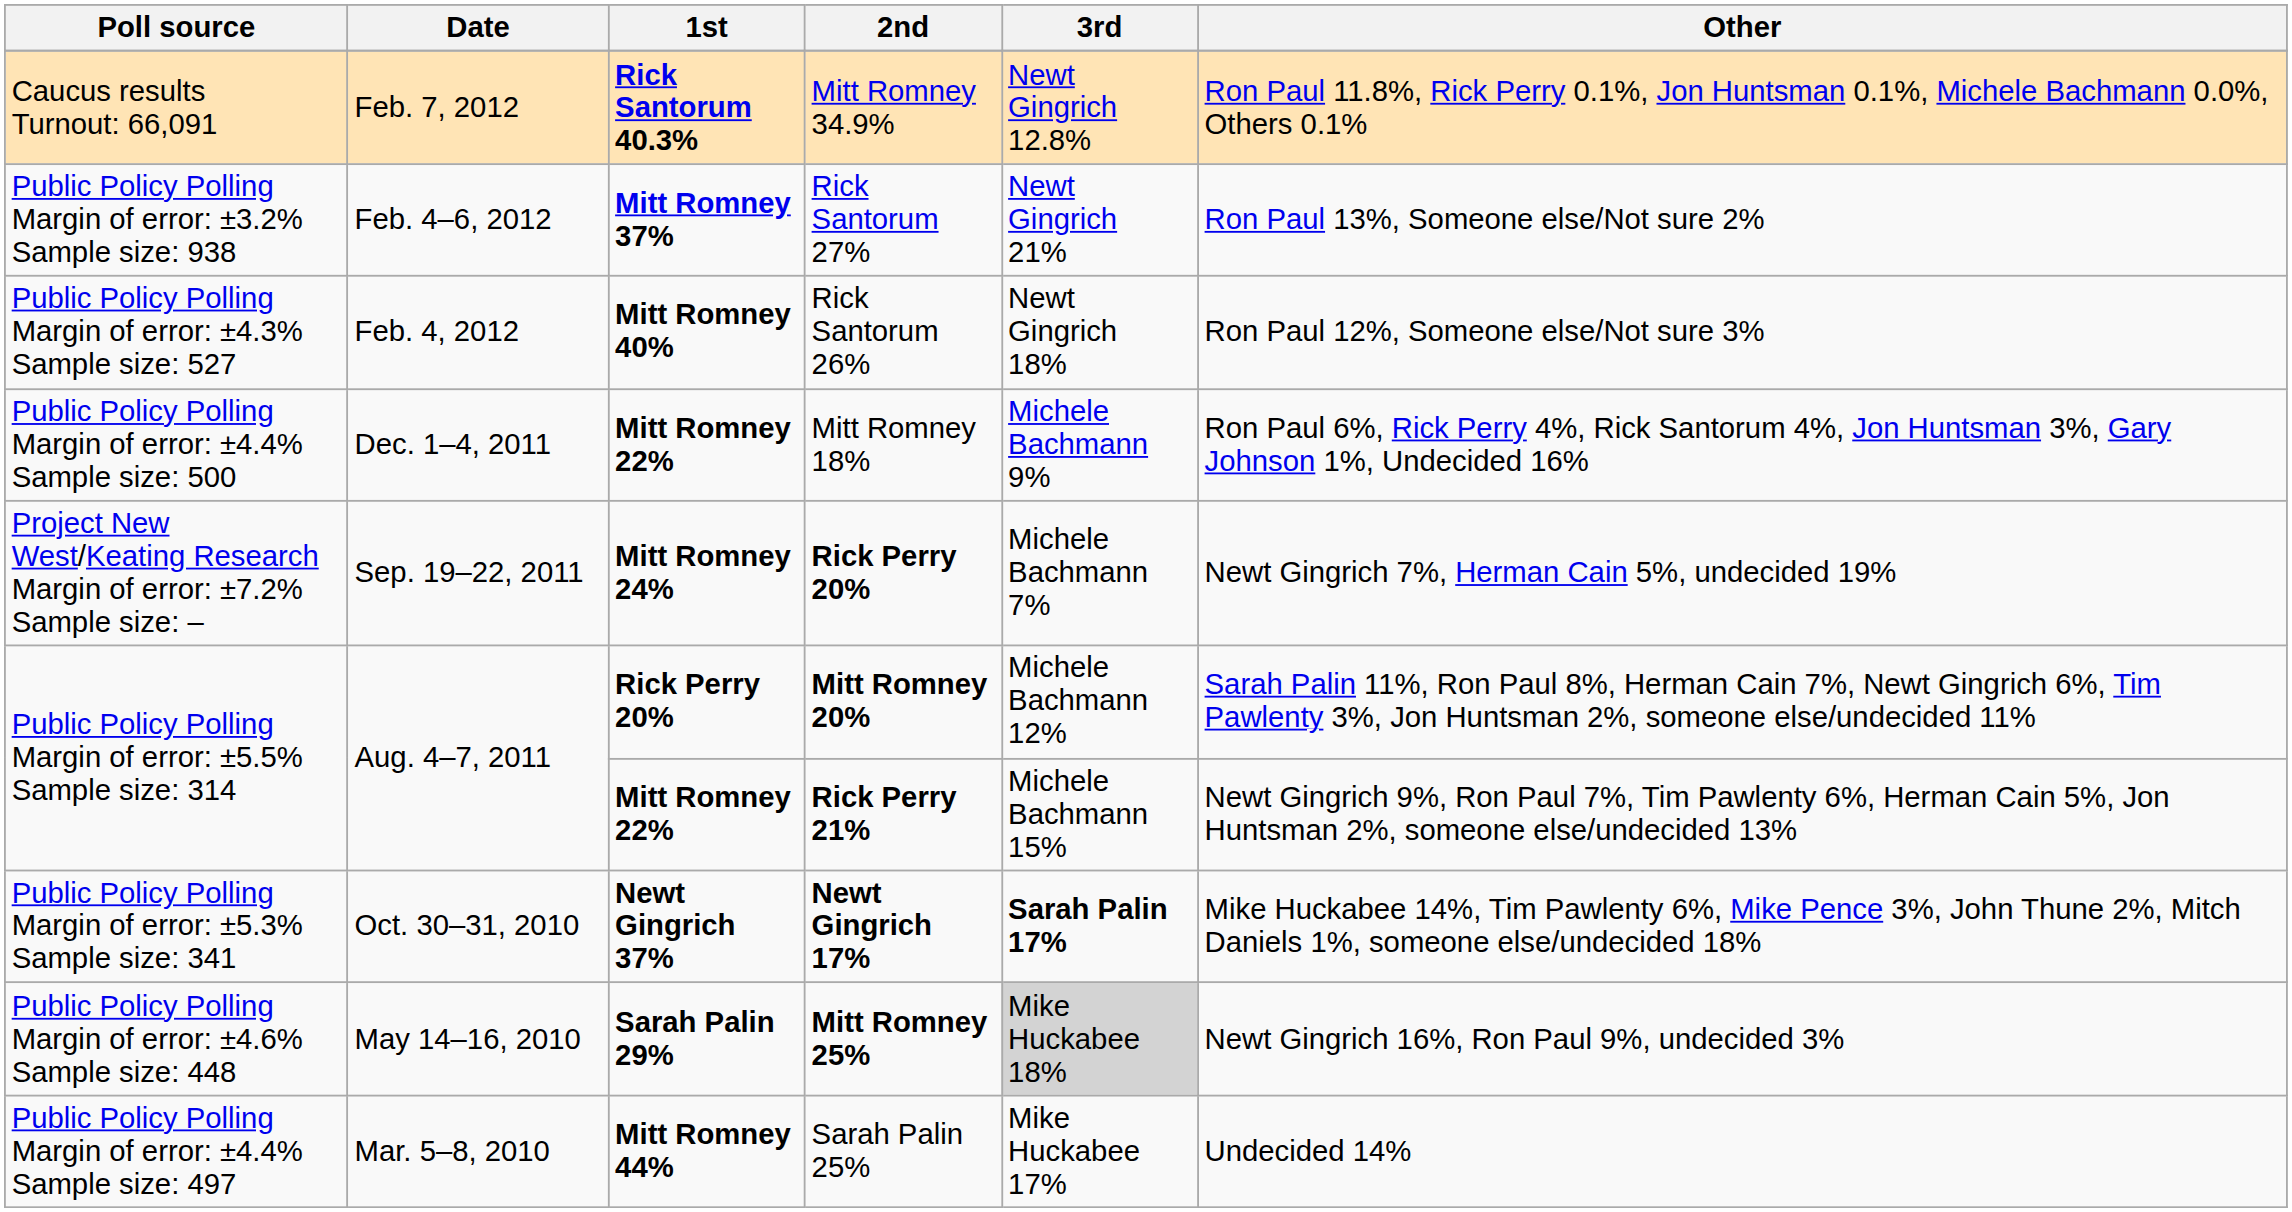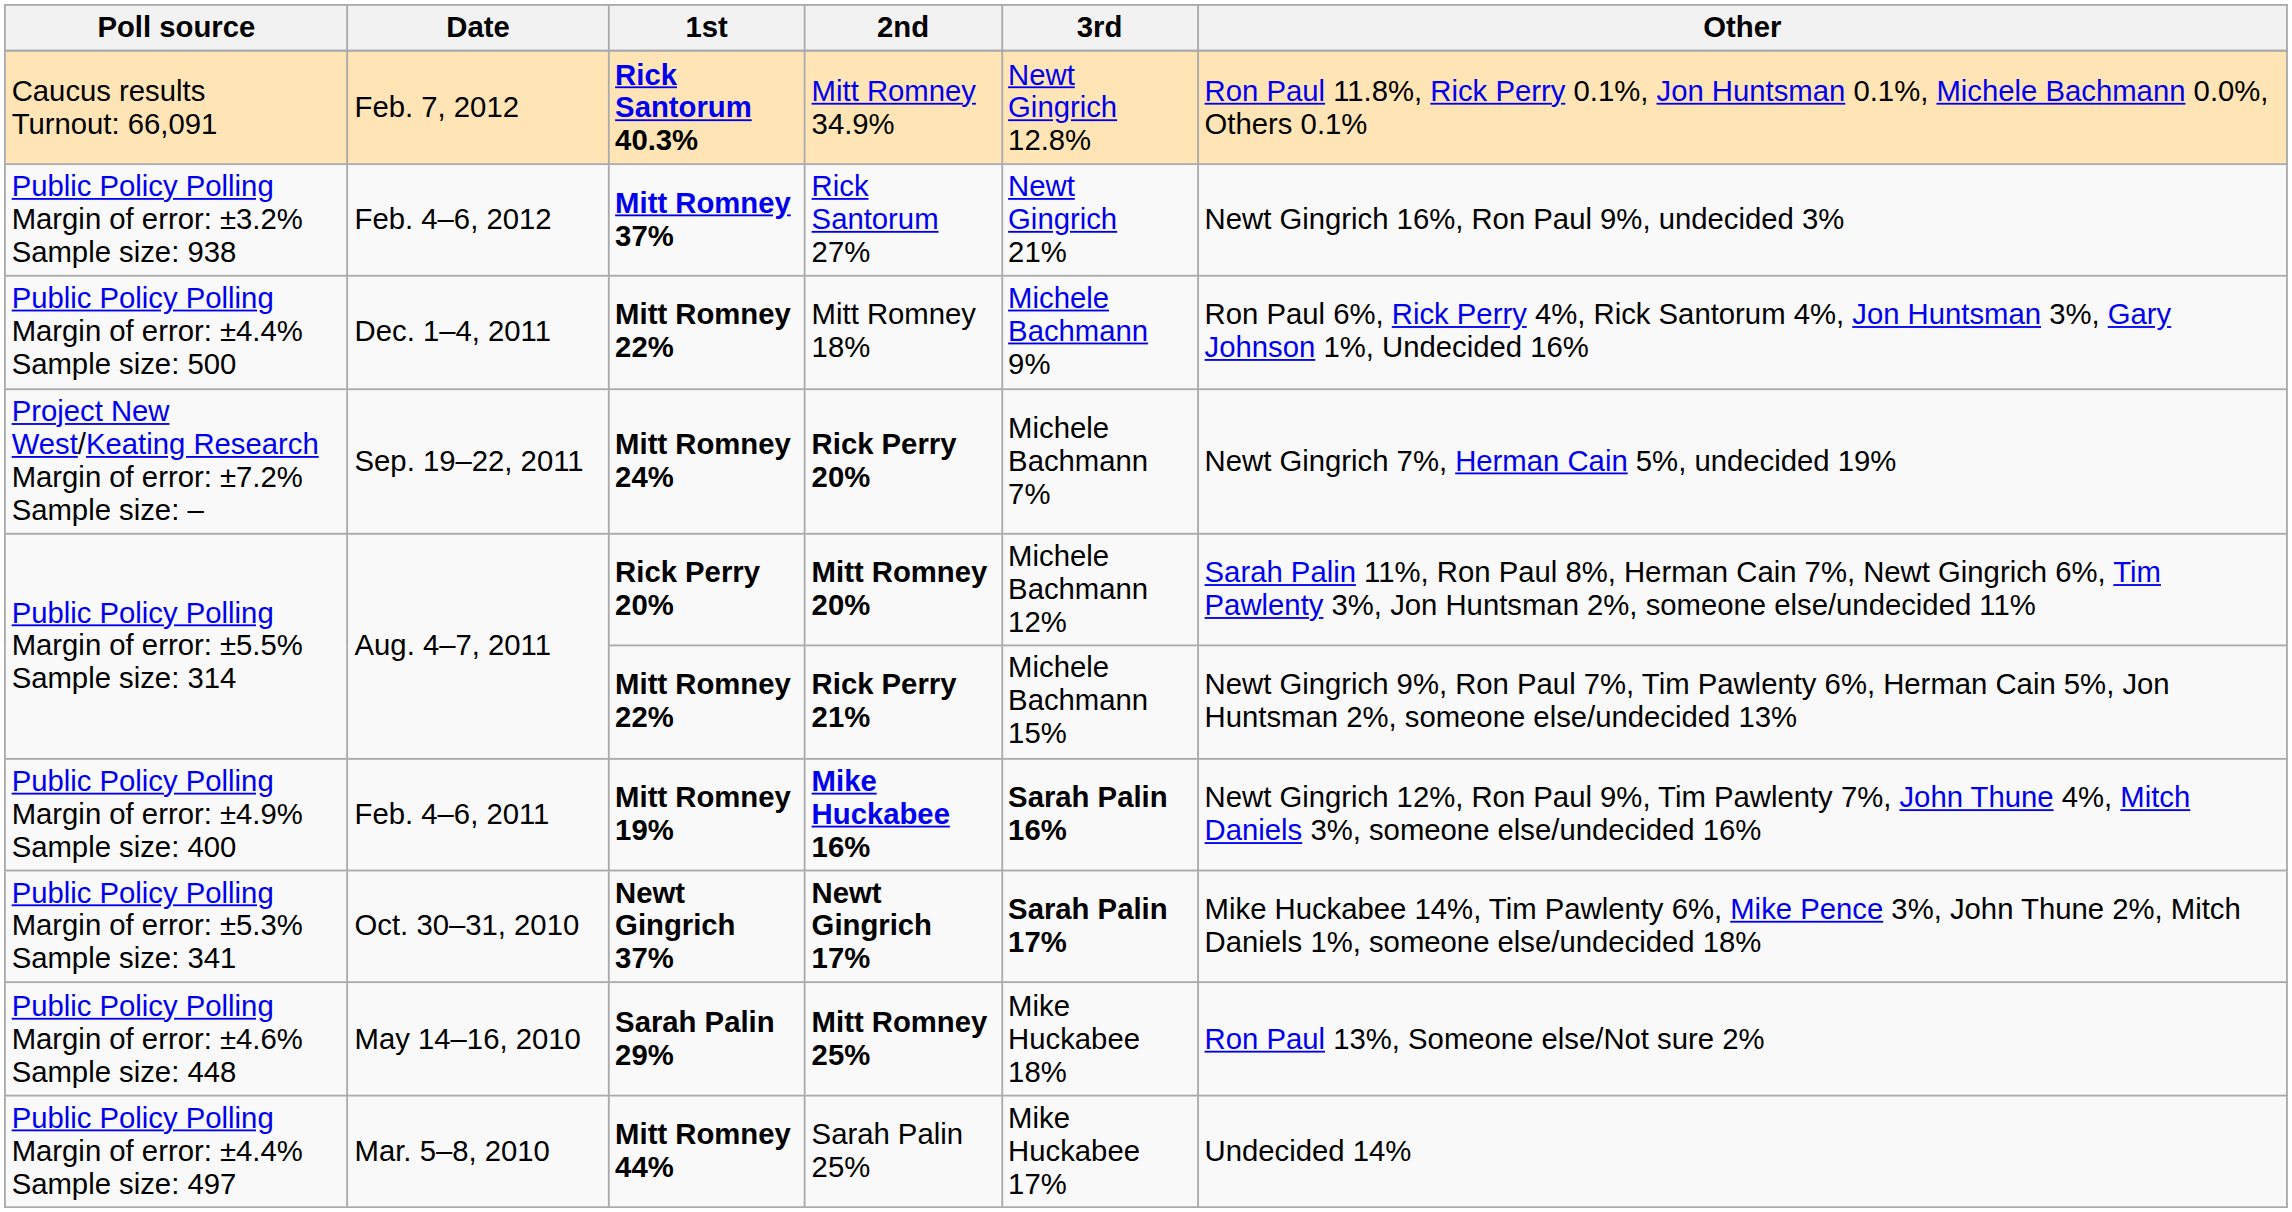(1485, 219) Ron Paul 13%, Someone else/Not sure 2% -> (1524, 219) Newt Gingrich 16%, Ron Paul 9%, undecided 3%
- row: (875, 331)
+ row: (881, 813)
(1074, 1038) lightgrey background -> (1074, 1038) no background
(1524, 1038) Newt Gingrich 16%, Ron Paul 9%, undecided 3% -> (1485, 1038) Ron Paul 13%, Someone else/Not sure 2%
